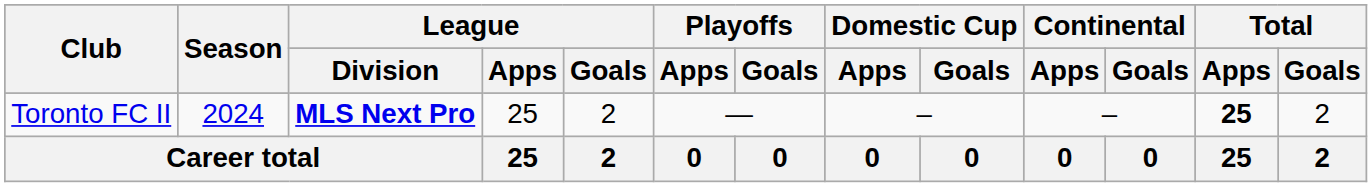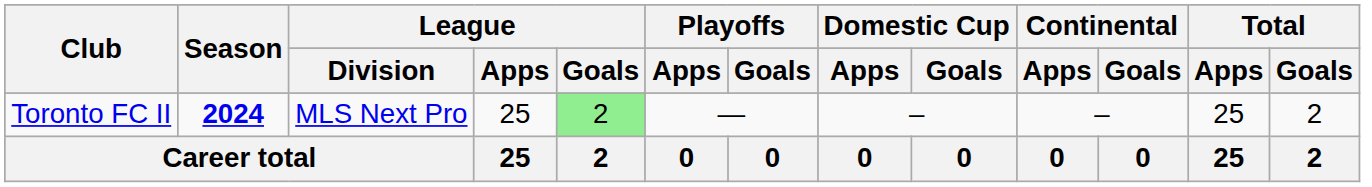(233, 114) normal -> (233, 114) bold
(385, 114) bold -> (381, 114) normal
(608, 114) no background -> (601, 114) lightgreen background
(1236, 114) bold -> (1229, 114) normal
